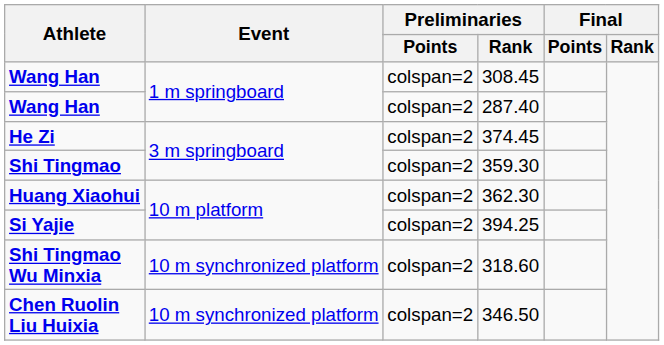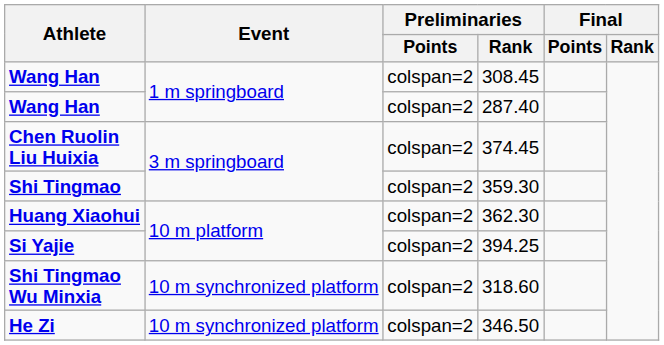(32, 136) He Zi -> (64, 147) Chen Ruolin Liu Huixia
(64, 316) Chen Ruolin Liu Huixia -> (32, 326) He Zi
